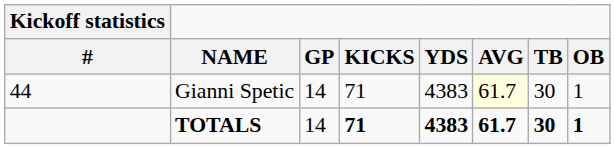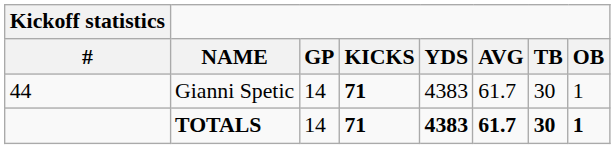(355, 90) normal -> (355, 90) bold
(497, 90) lightyellow background -> (497, 90) no background
